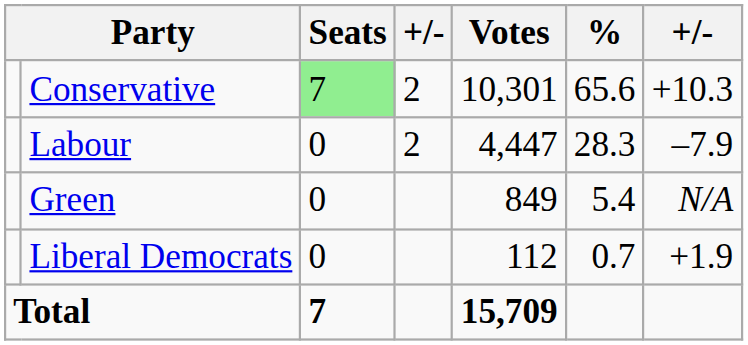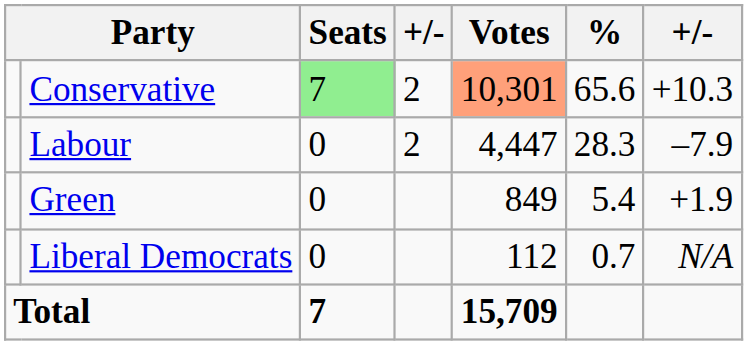(509, 88) no background -> (509, 88) lightsalmon background
(706, 199) N/A -> (701, 199) +1.9
(701, 255) +1.9 -> (706, 255) N/A
